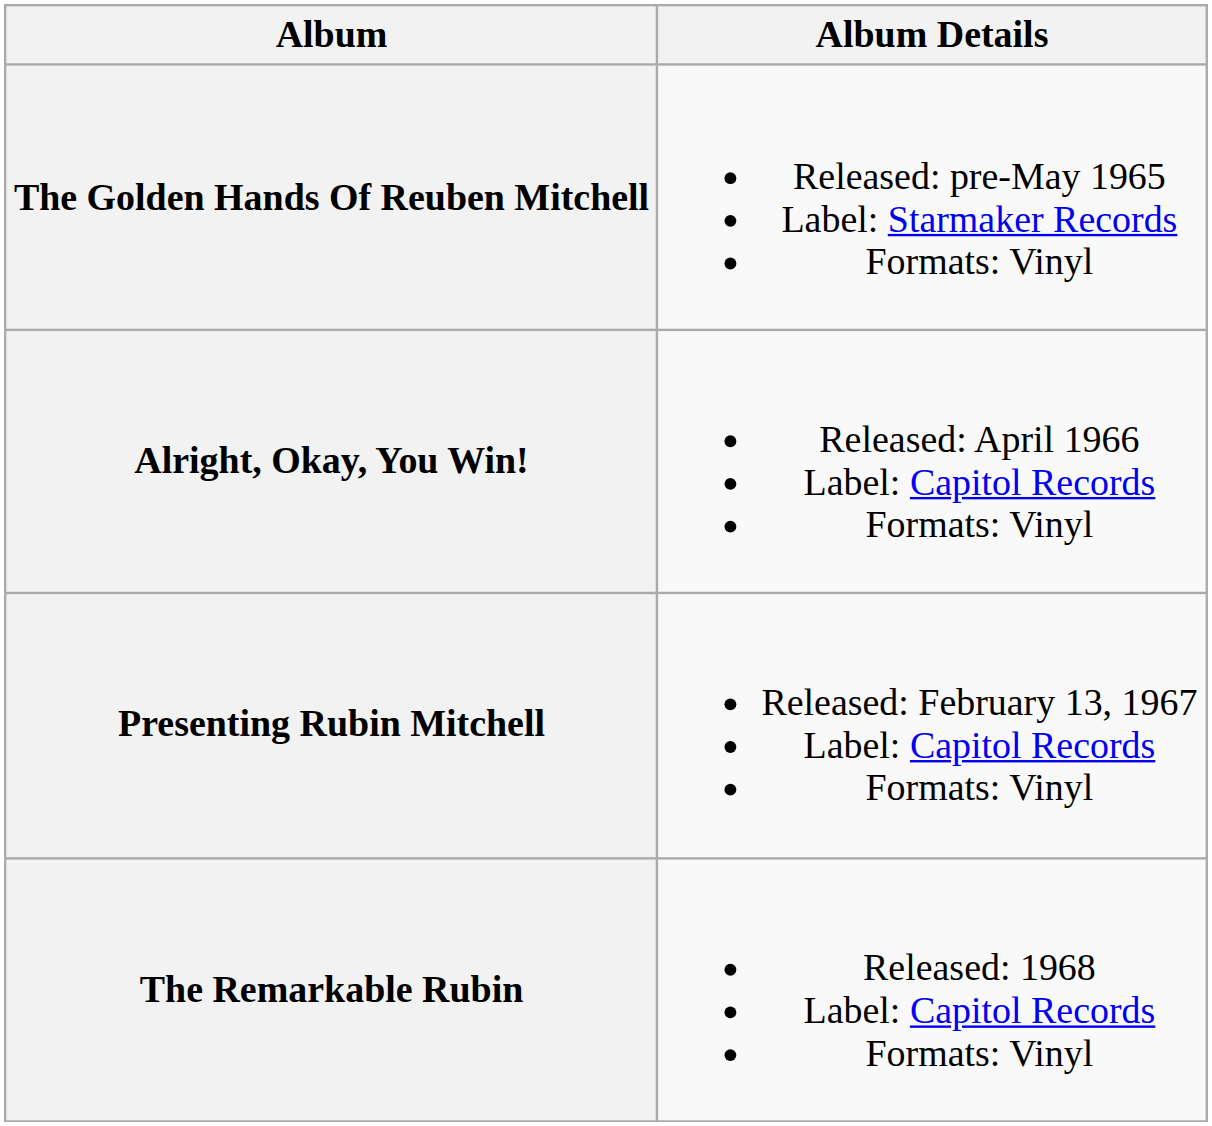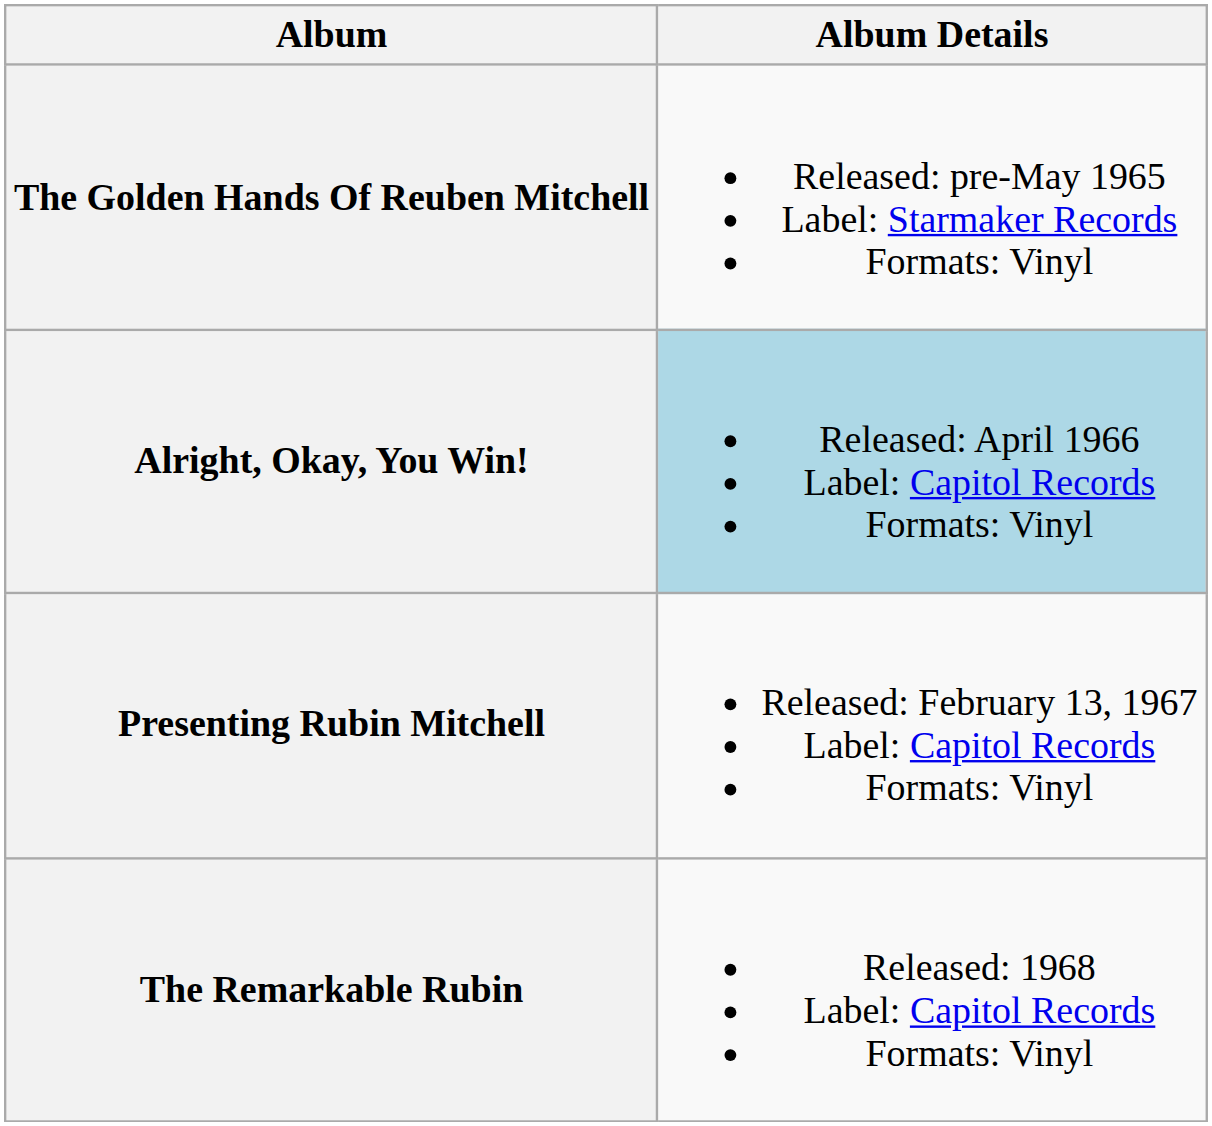(932, 483) no background -> (932, 483) lightblue background
